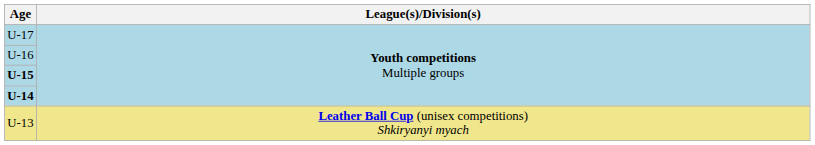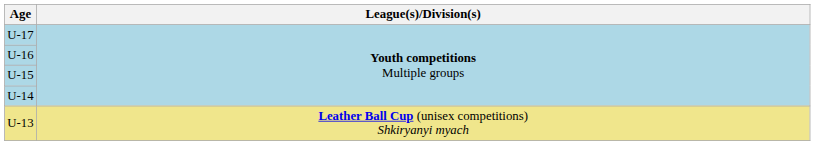(21, 75) bold -> (21, 75) normal
(21, 95) bold -> (21, 95) normal
